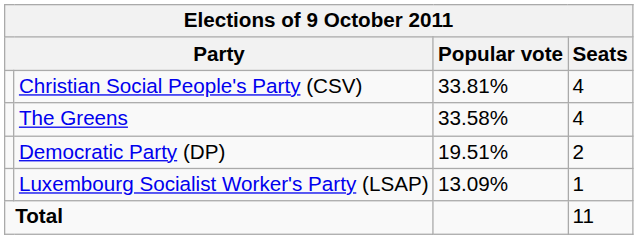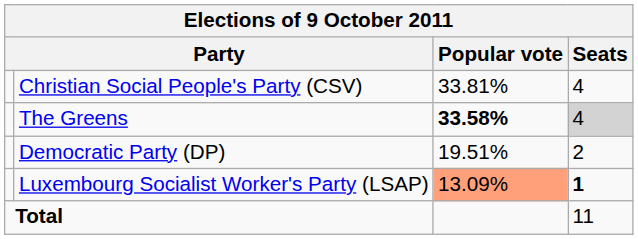(473, 119) normal -> (473, 119) bold
(578, 119) no background -> (578, 119) lightgrey background
(473, 184) no background -> (473, 184) lightsalmon background
(578, 184) normal -> (578, 184) bold
